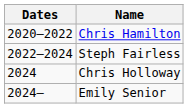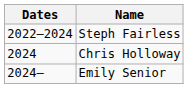- row: (130, 34)
